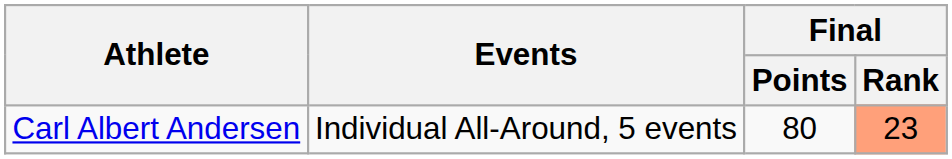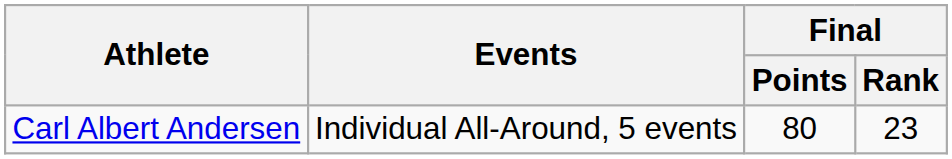(901, 129) lightsalmon background -> (901, 129) no background
